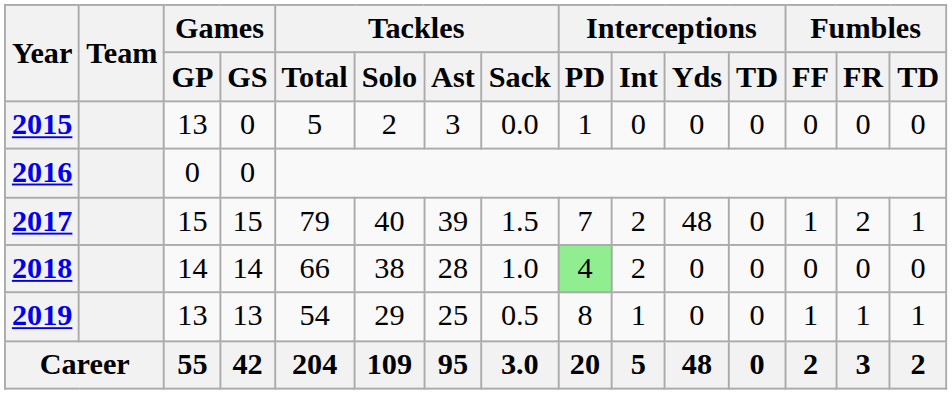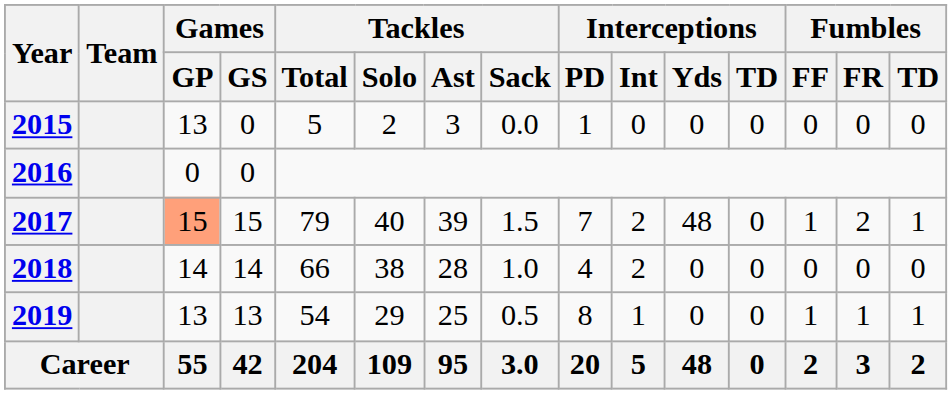(192, 220) no background -> (192, 220) lightsalmon background
(585, 268) lightgreen background -> (585, 268) no background
